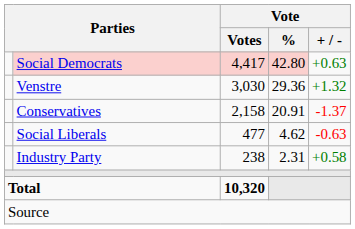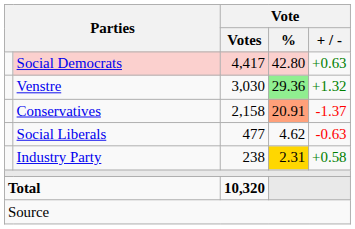(289, 87) no background -> (289, 87) lightgreen background
(289, 110) no background -> (289, 110) lightsalmon background
(292, 157) no background -> (292, 157) gold background
